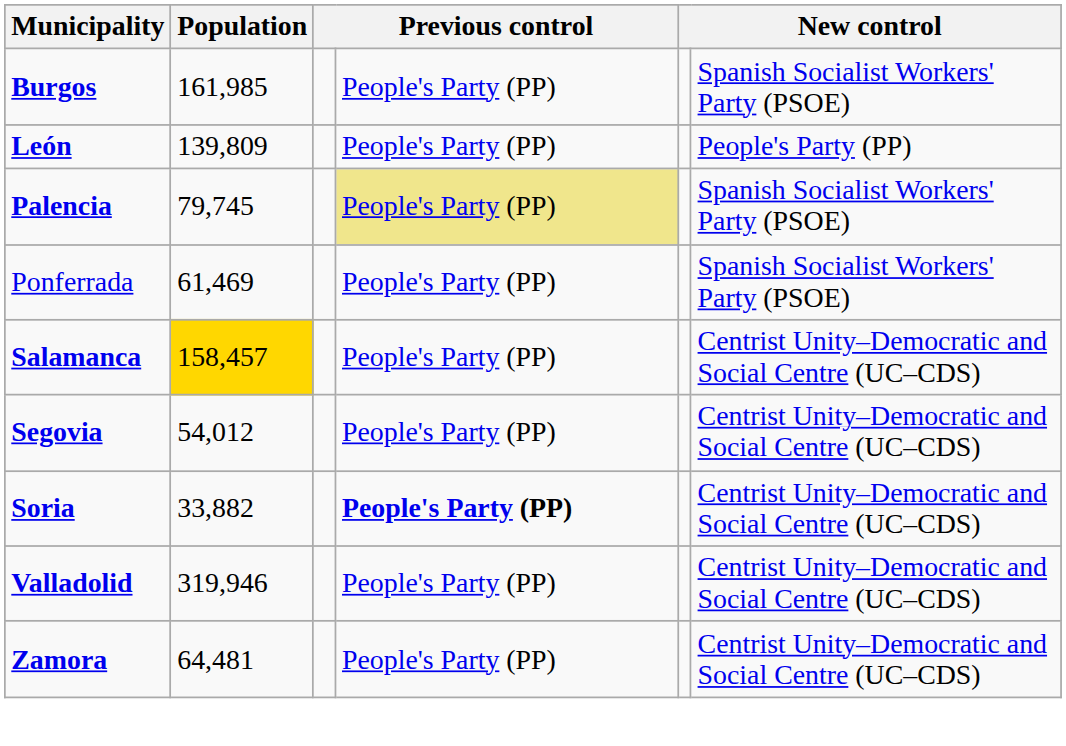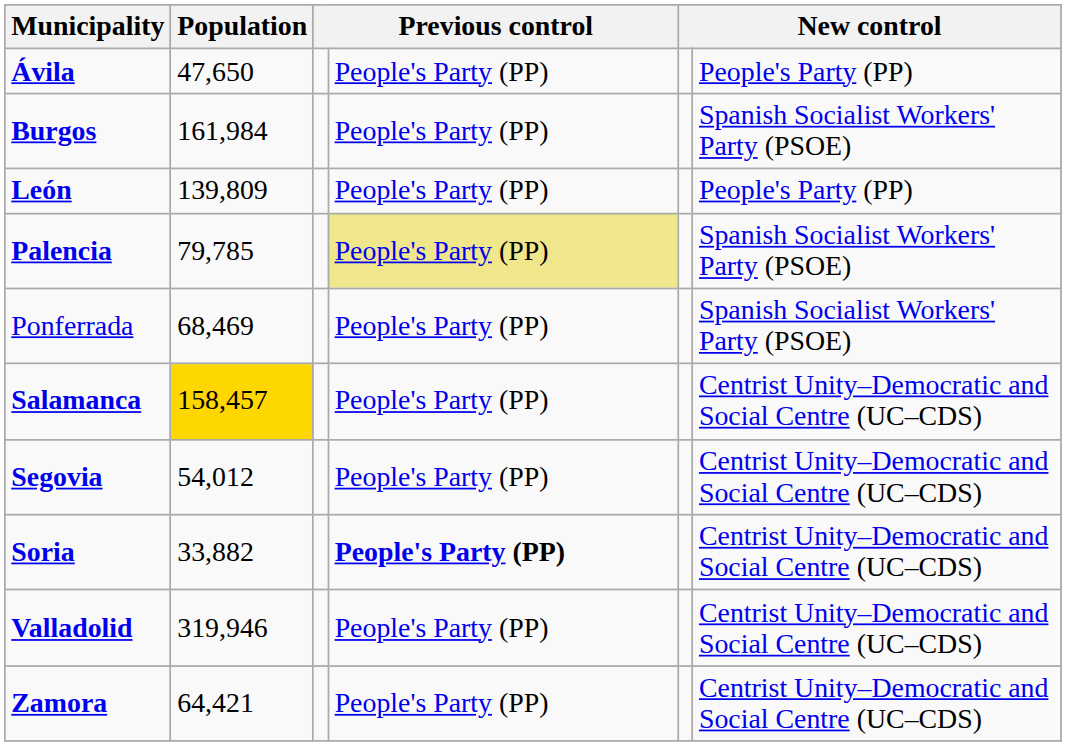+ row: (43, 70)
(223, 86) 161,985 -> (223, 130) 161,984
(216, 206) 79,745 -> (216, 250) 79,785
(216, 281) 61,469 -> (216, 325) 68,469
(216, 658) 64,481 -> (216, 703) 64,421
